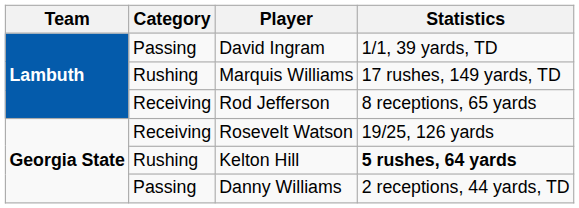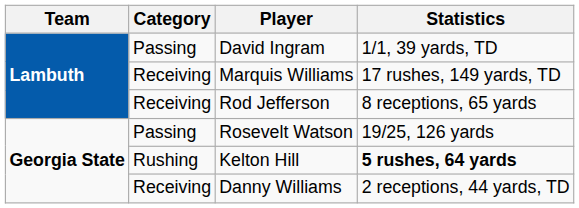(166, 75) Rushing -> (172, 75) Receiving
(172, 132) Receiving -> (165, 132) Passing
(165, 188) Passing -> (172, 188) Receiving
